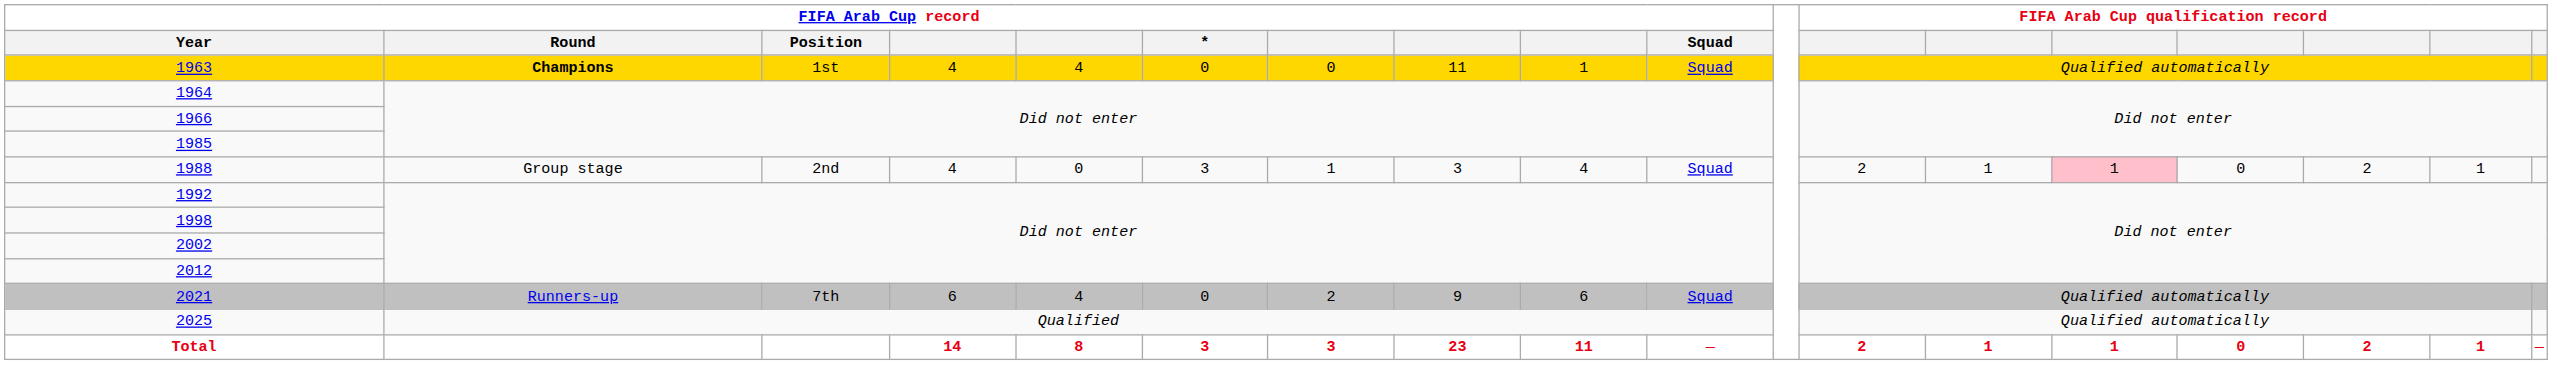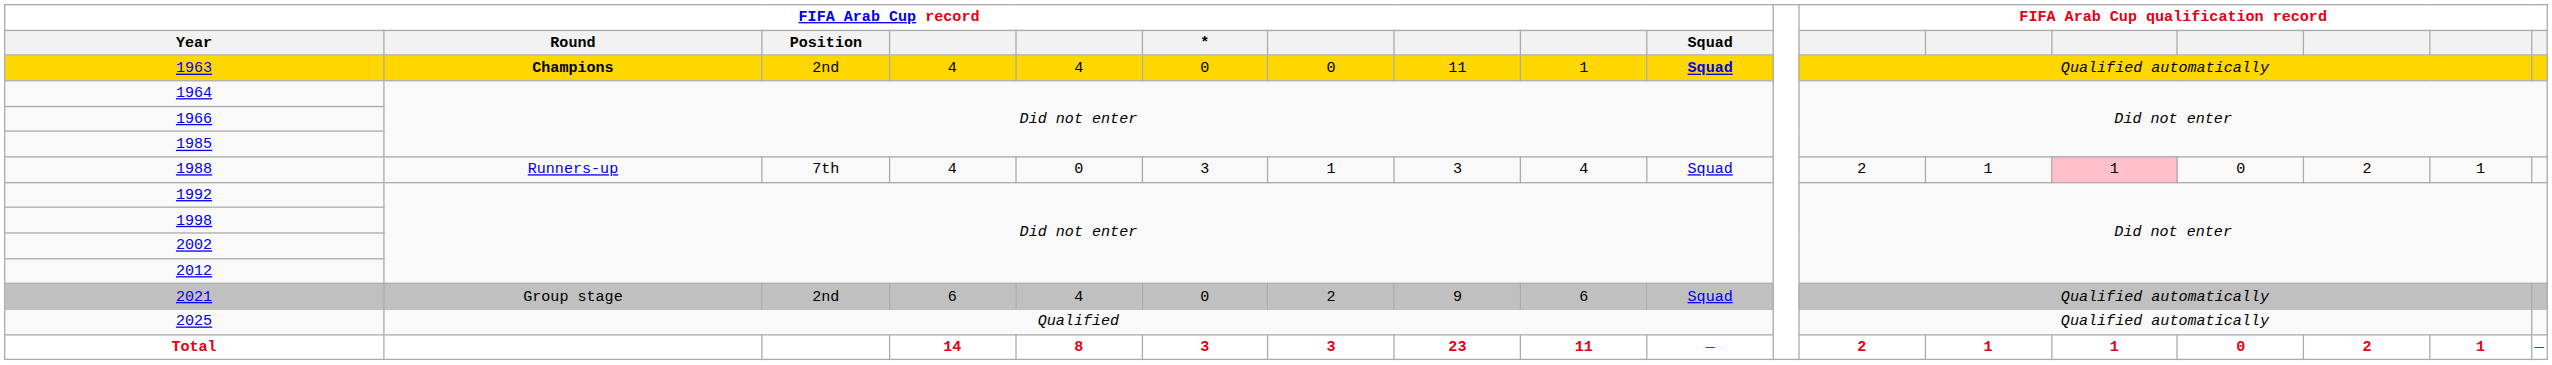(826, 68) 1st -> (826, 68) 2nd
(1710, 68) normal -> (1710, 68) bold
(573, 169) Group stage -> (573, 169) Runners-up
(826, 169) 2nd -> (826, 169) 7th
(573, 296) Runners-up -> (573, 296) Group stage
(826, 296) 7th -> (826, 296) 2nd
